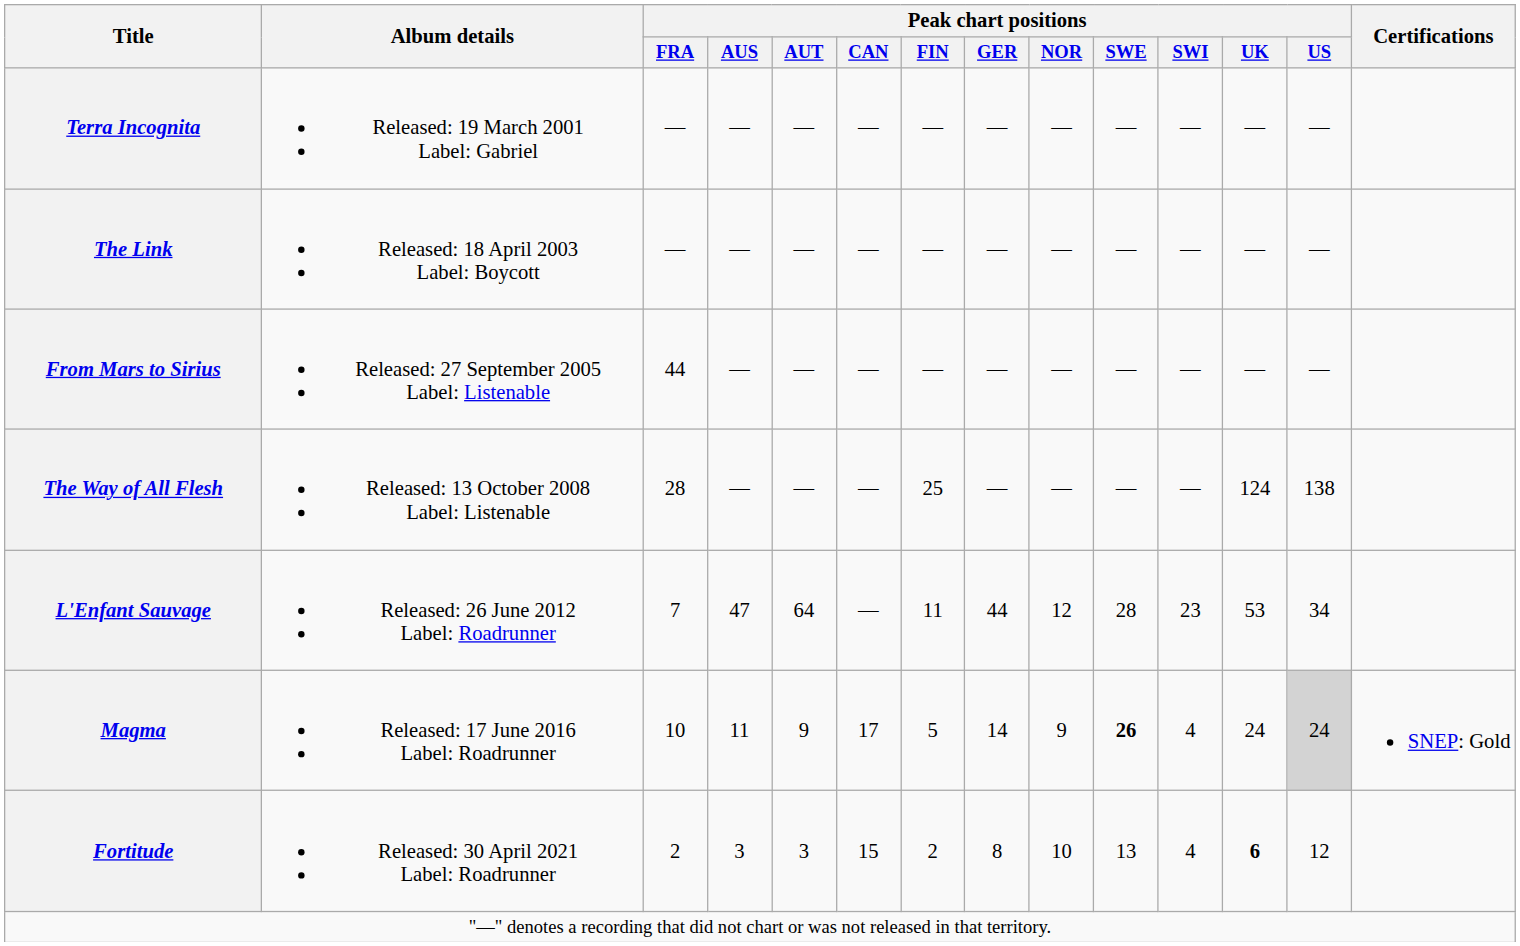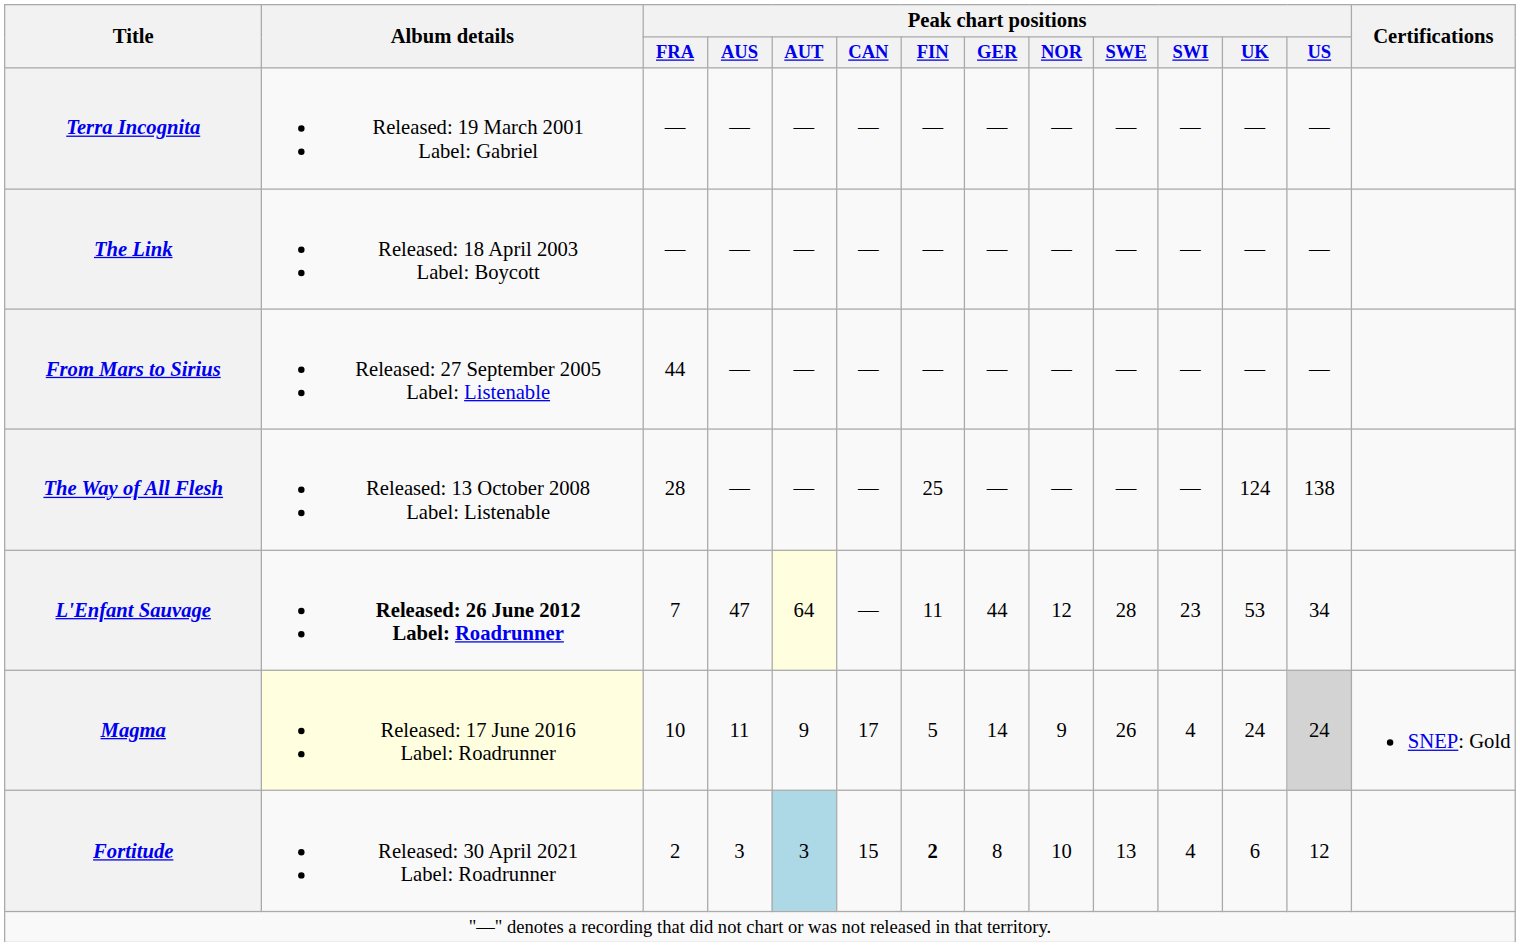(452, 622) normal -> (452, 622) bold
(804, 609) no background -> (804, 609) lightyellow background
(452, 742) no background -> (452, 742) lightyellow background
(1126, 730) bold -> (1126, 730) normal
(804, 850) no background -> (804, 850) lightblue background
(933, 850) normal -> (933, 850) bold
(1255, 850) bold -> (1255, 850) normal
